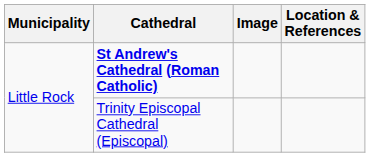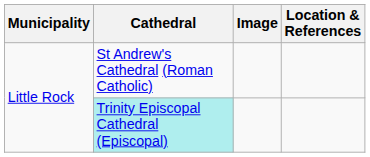(158, 70) bold -> (155, 70) normal
(149, 125) no background -> (149, 125) paleturquoise background
